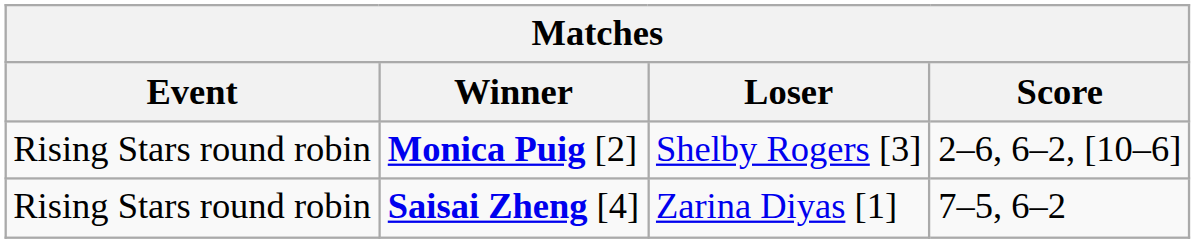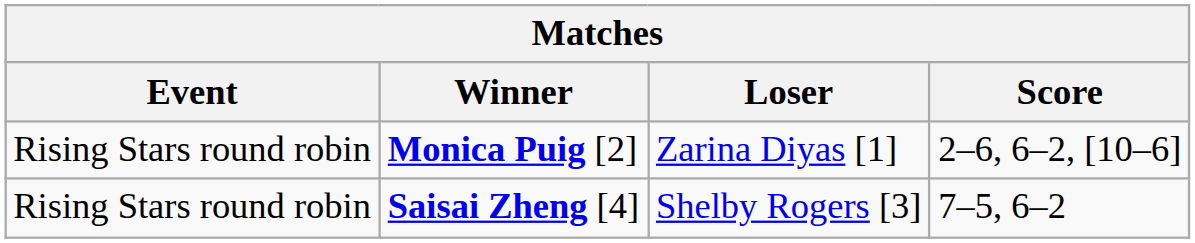(789, 149) Shelby Rogers [3] -> (777, 149) Zarina Diyas [1]
(777, 206) Zarina Diyas [1] -> (789, 206) Shelby Rogers [3]
